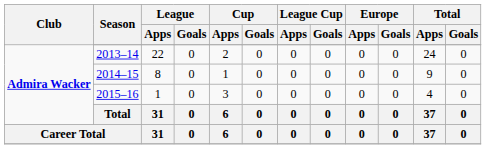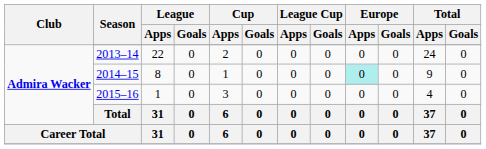(362, 74) no background -> (362, 74) paleturquoise background
